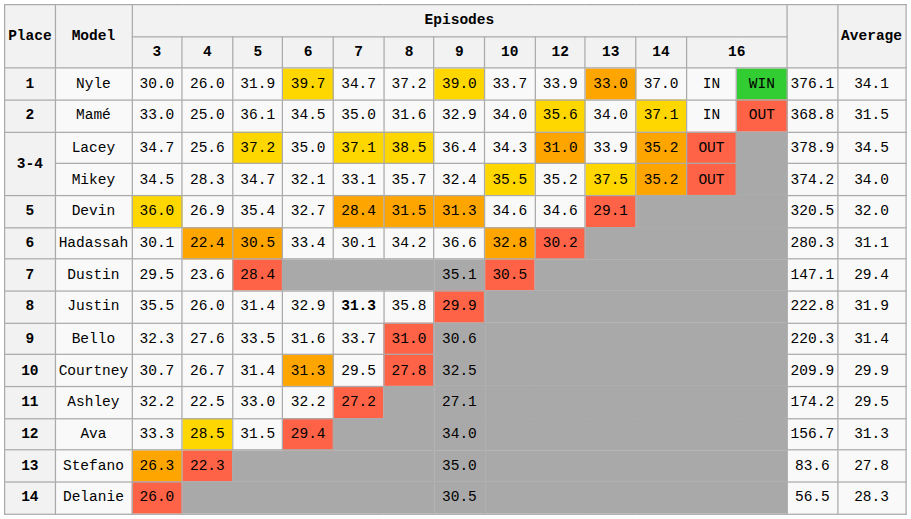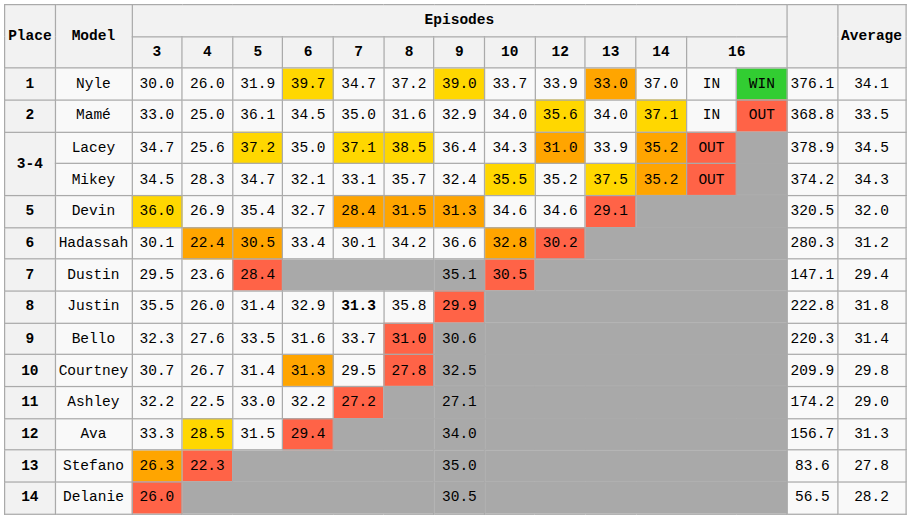(872, 116) 31.5 -> (872, 116) 33.5
(872, 179) 34.0 -> (872, 179) 34.3
(872, 243) 31.1 -> (872, 243) 31.2
(872, 307) 31.9 -> (872, 307) 31.8
(872, 370) 29.9 -> (872, 370) 29.8
(872, 402) 29.5 -> (872, 402) 29.0
(872, 497) 28.3 -> (872, 497) 28.2
